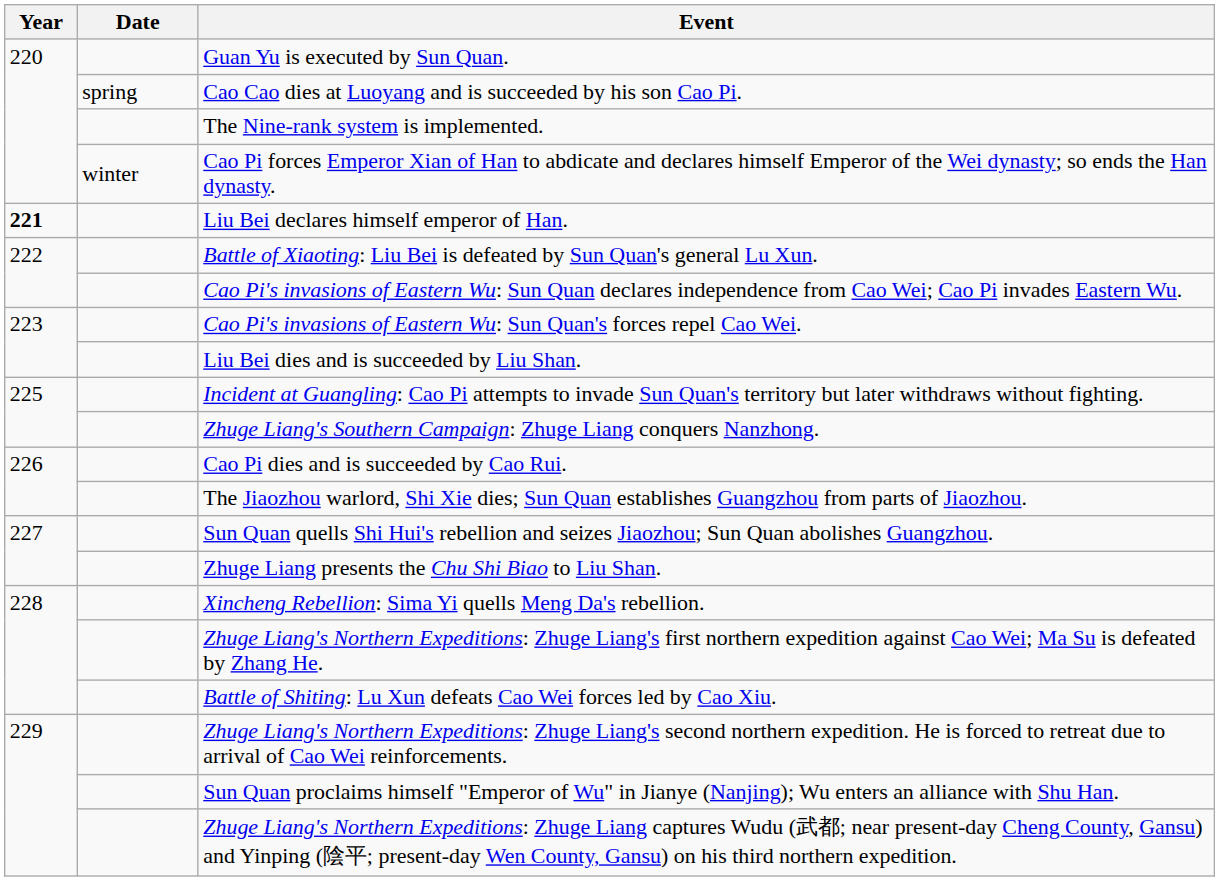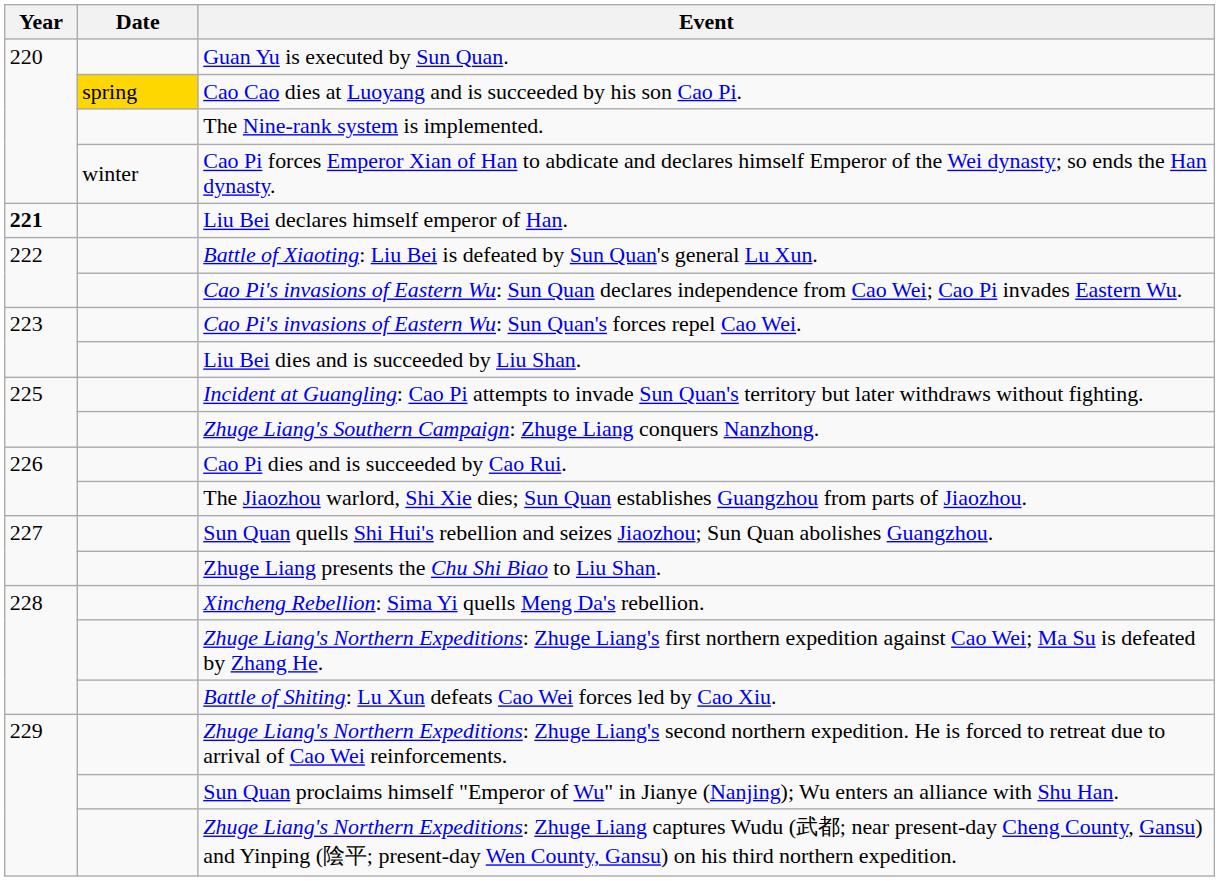(110, 91) no background -> (110, 91) gold background
